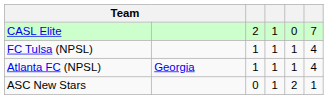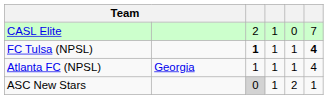(255, 49) normal -> (255, 49) bold
(314, 49) normal -> (314, 49) bold
(255, 85) no background -> (255, 85) lightgrey background
